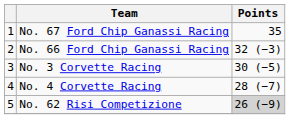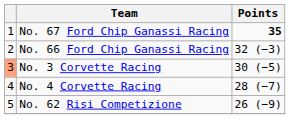(275, 32) normal -> (275, 32) bold
(11, 68) no background -> (11, 68) lightsalmon background
(258, 105) lightgrey background -> (258, 105) no background
